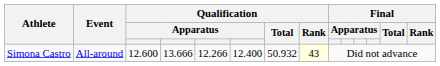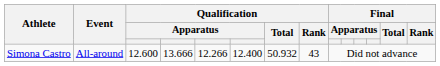(314, 53) lightyellow background -> (314, 53) no background
